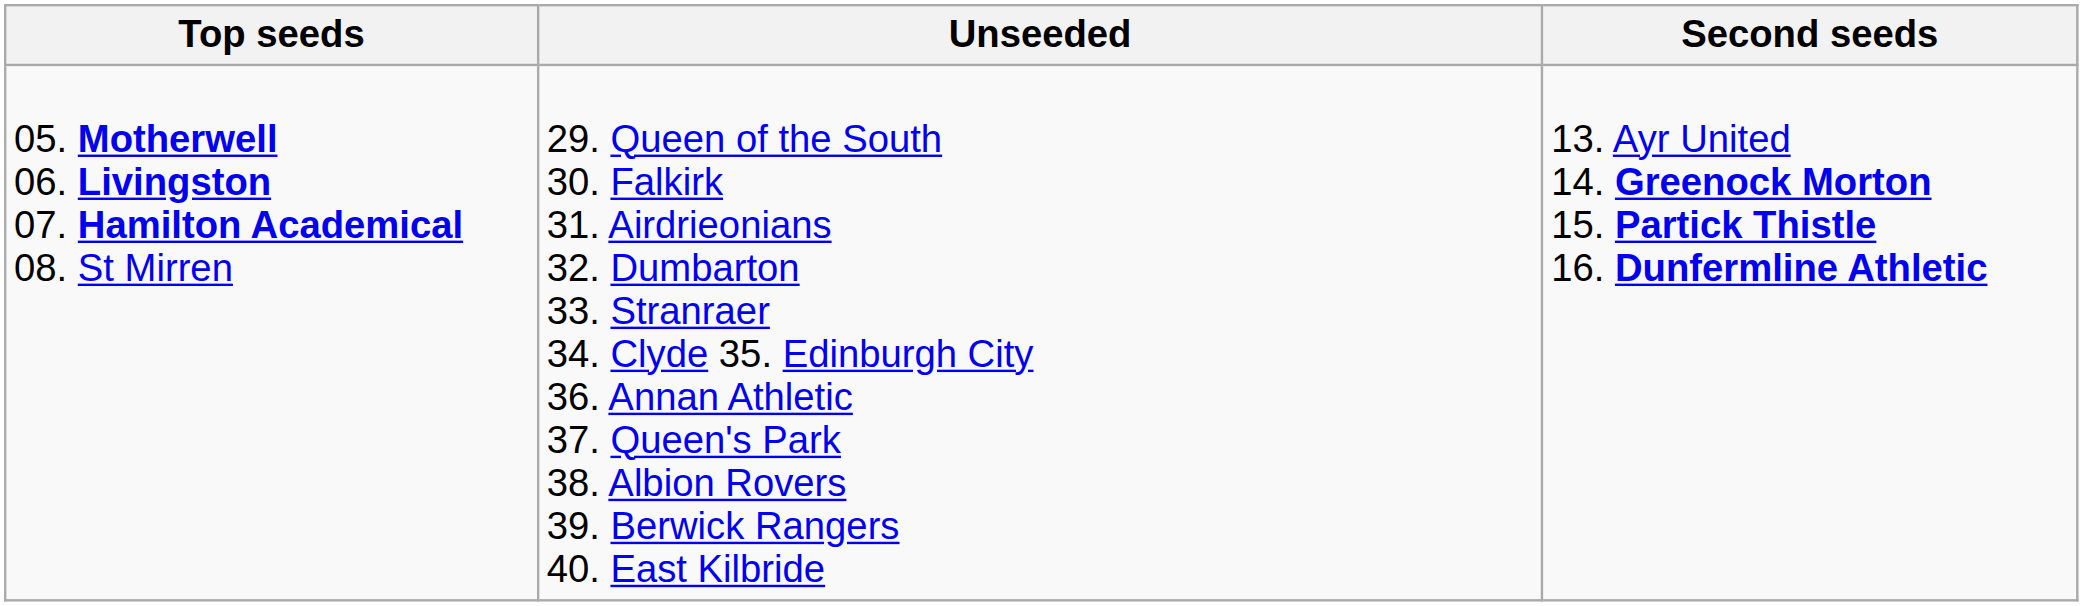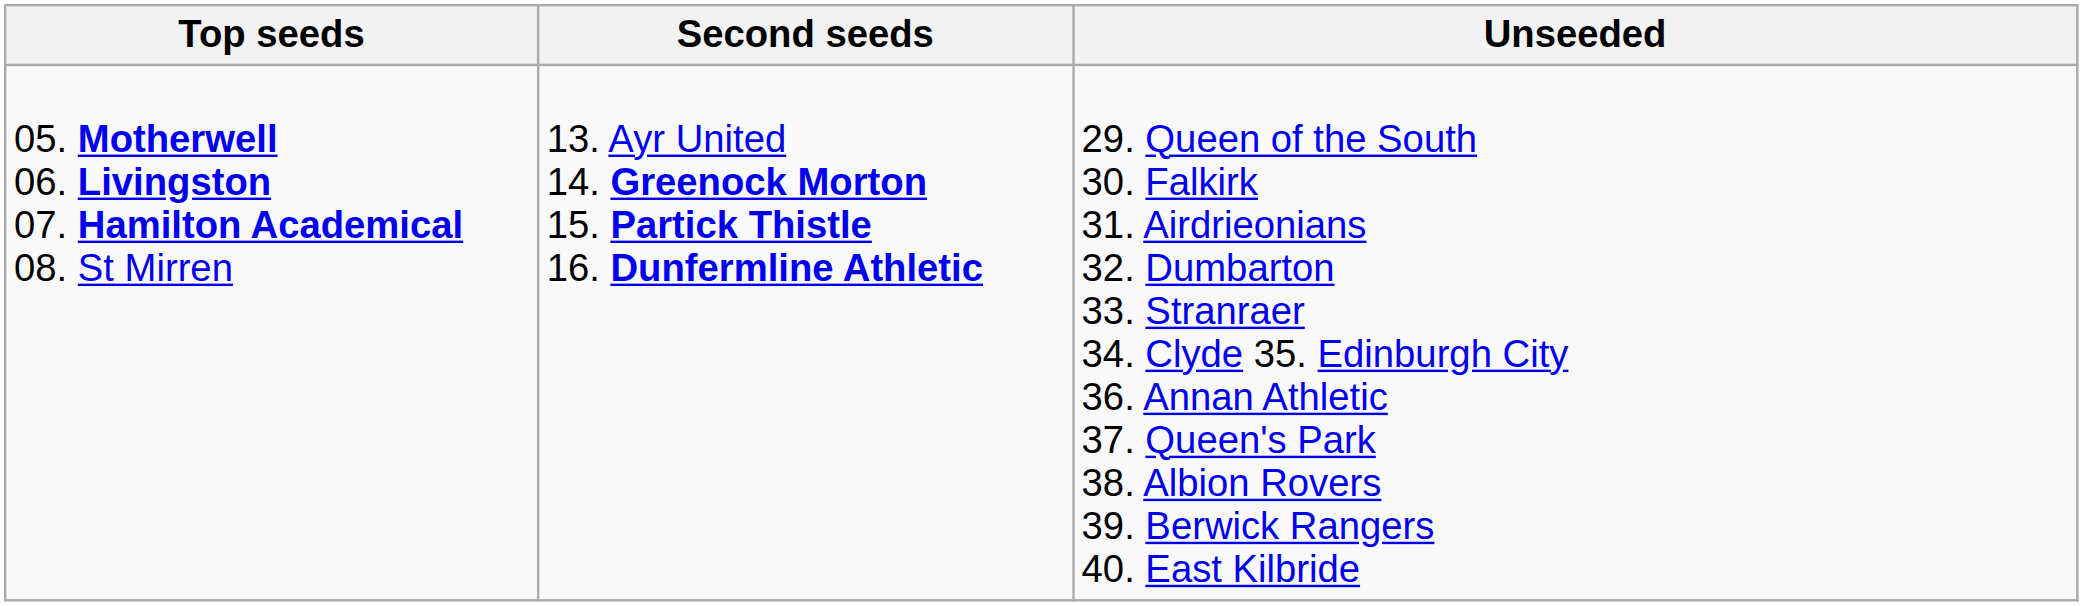columns swapped: (1810, 34) <-> (1040, 34)
